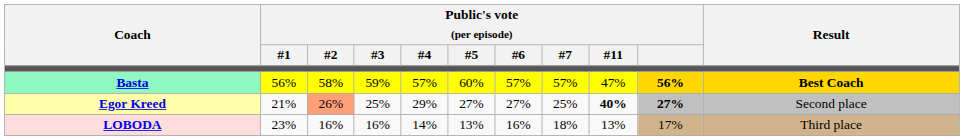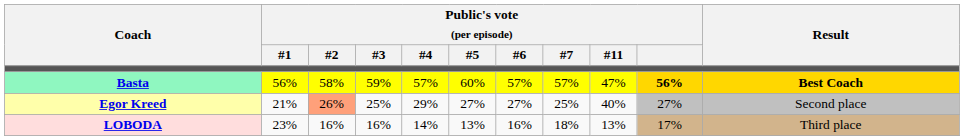(613, 103) bold -> (613, 103) normal
(670, 103) bold -> (670, 103) normal
